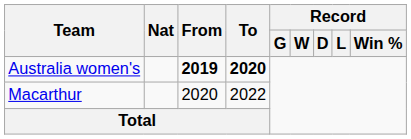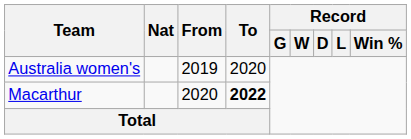(200, 69) bold -> (200, 69) normal
(248, 69) bold -> (248, 69) normal
(248, 95) normal -> (248, 95) bold
